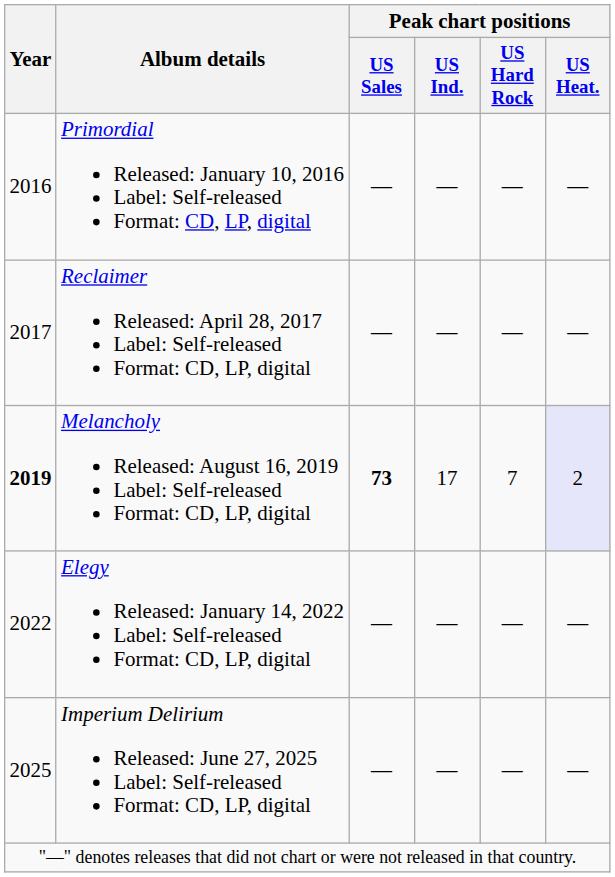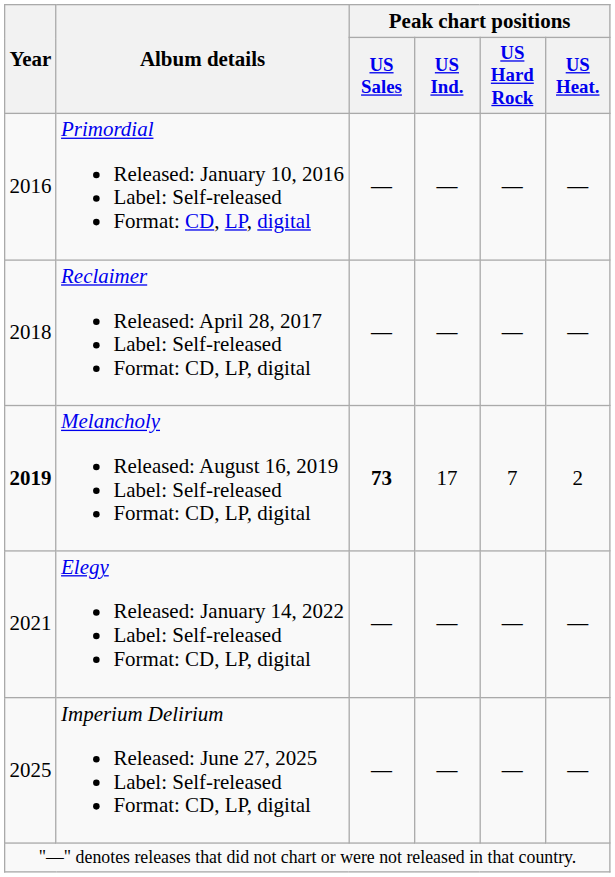(30, 332) 2017 -> (30, 332) 2018
(578, 478) lavender background -> (578, 478) no background
(30, 624) 2022 -> (30, 624) 2021
